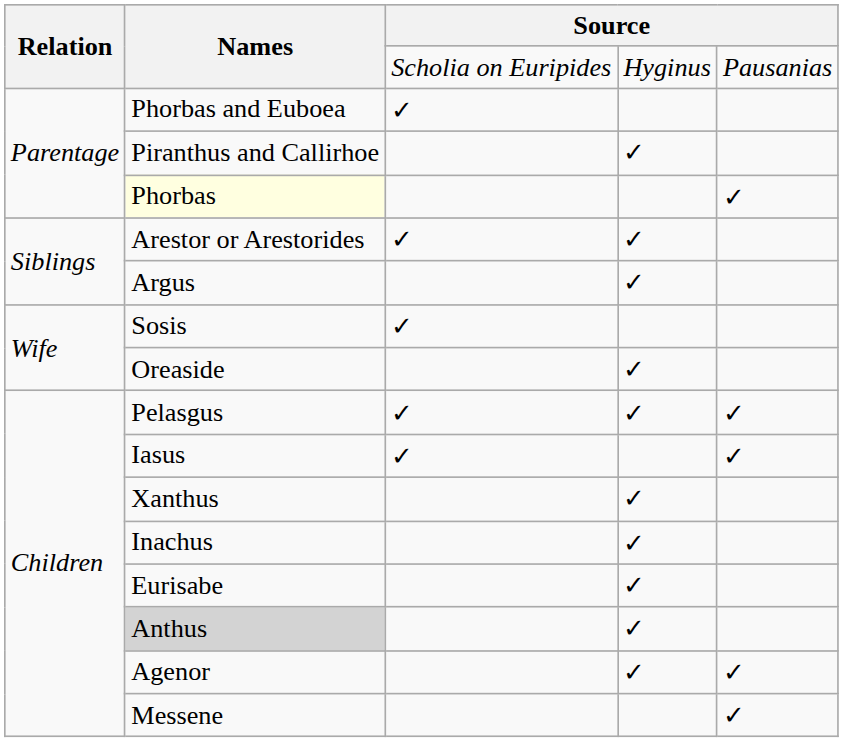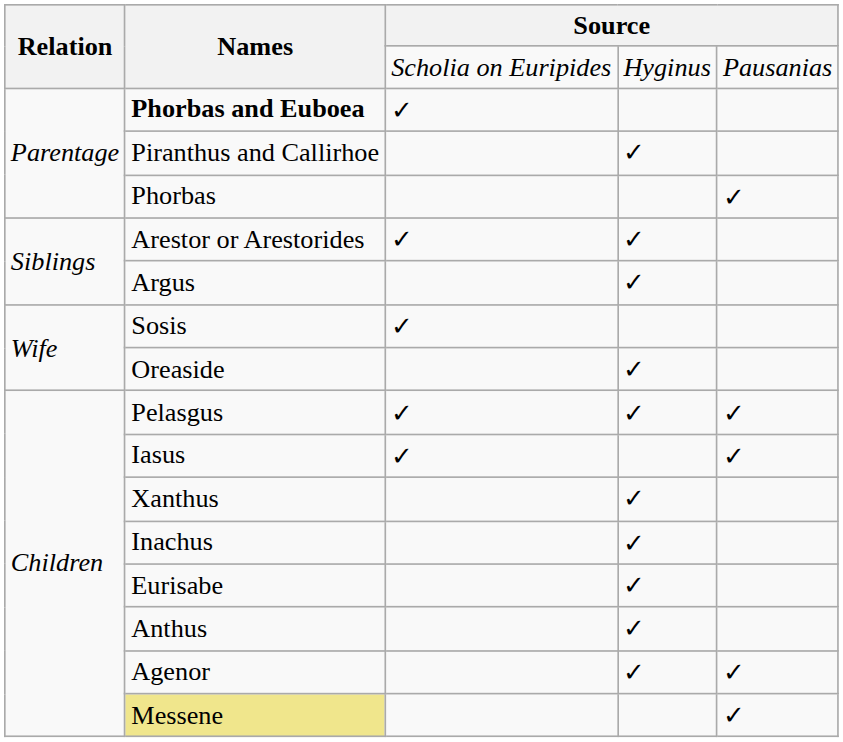(238, 109) normal -> (248, 109) bold
(174, 195) lightyellow background -> (174, 195) no background
(169, 628) lightgrey background -> (169, 628) no background
(177, 714) no background -> (177, 714) khaki background
